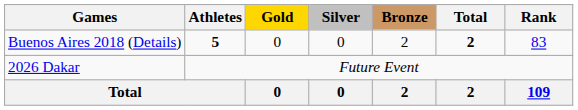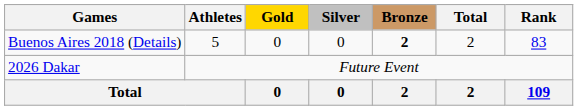(215, 42) bold -> (215, 42) normal
(405, 42) normal -> (405, 42) bold
(470, 42) bold -> (470, 42) normal
